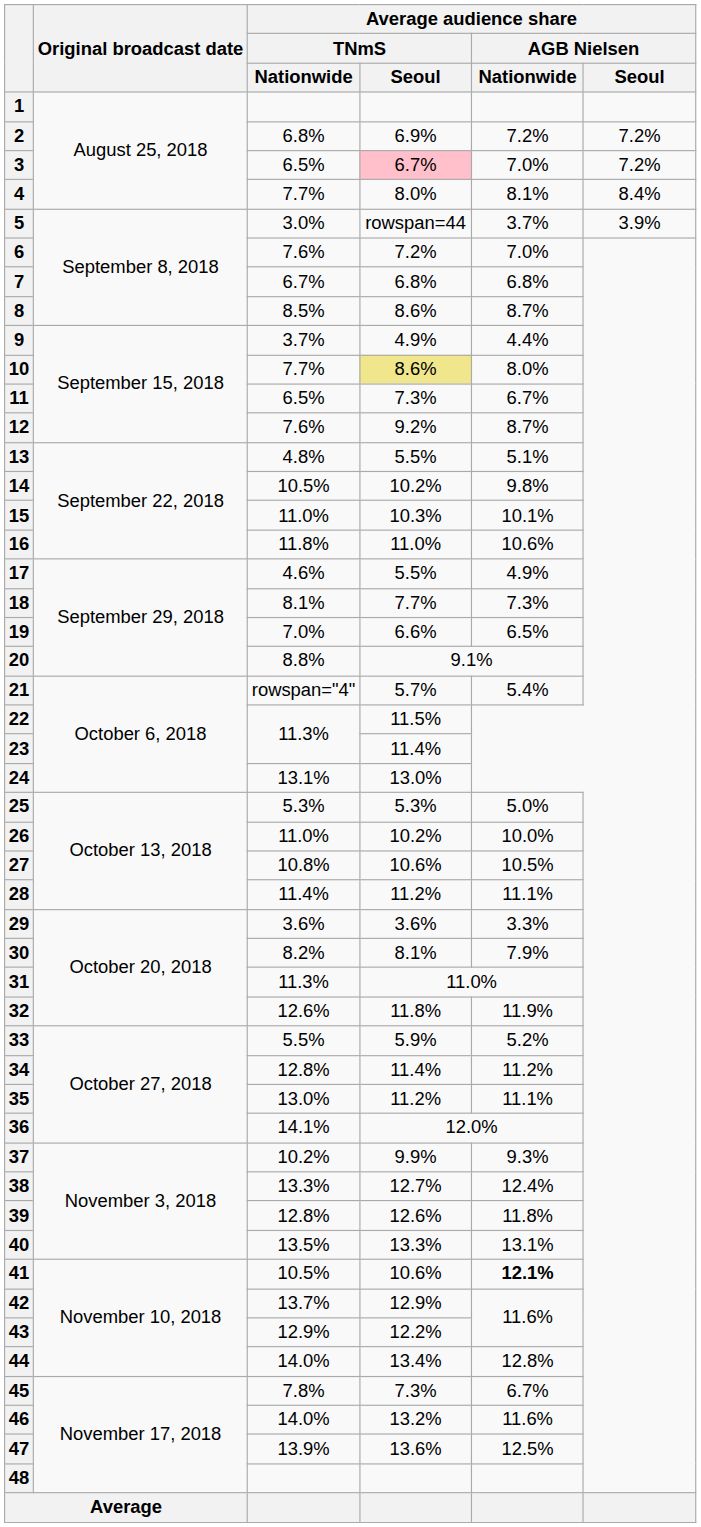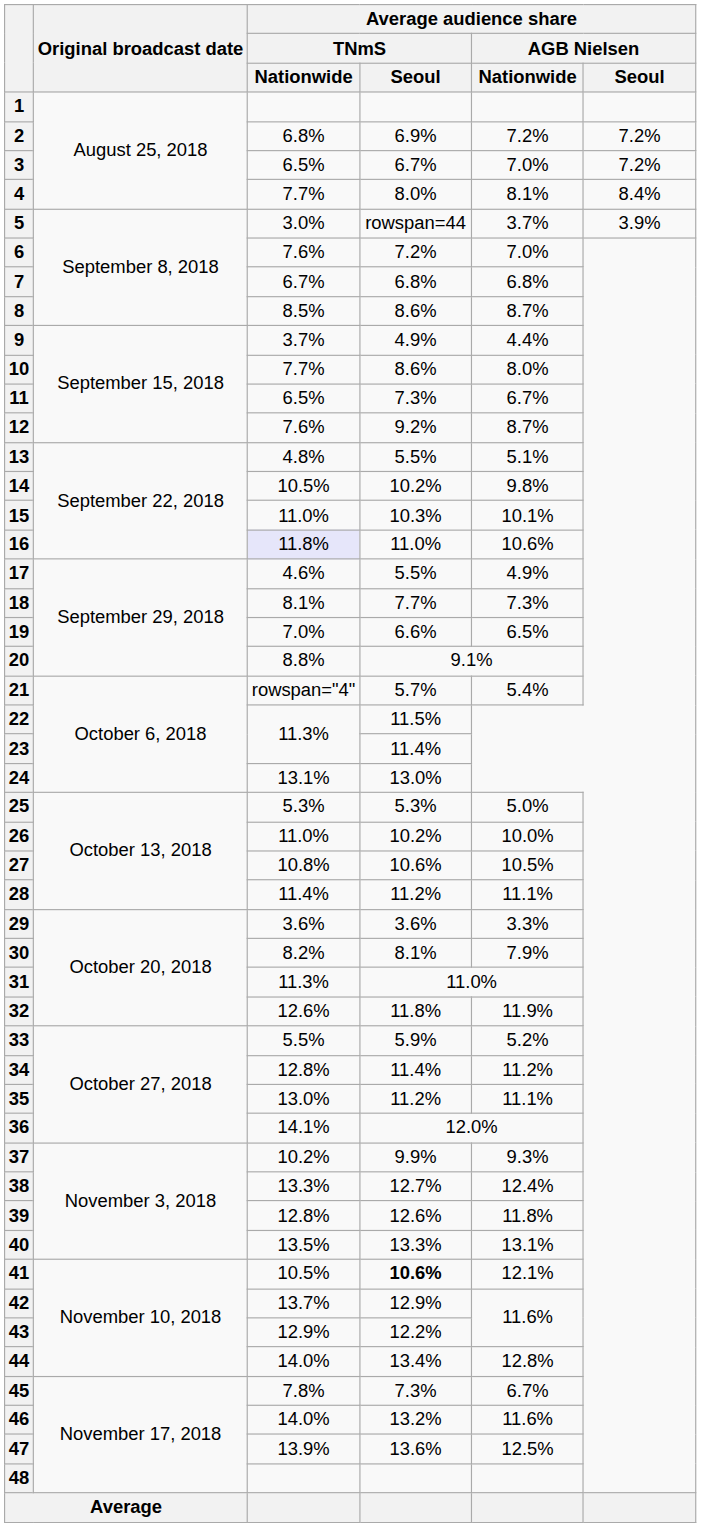(416, 164) pink background -> (416, 164) no background
(416, 369) khaki background -> (416, 369) no background
(304, 544) no background -> (304, 544) lavender background
(416, 1273) normal -> (416, 1273) bold
(528, 1273) bold -> (528, 1273) normal
